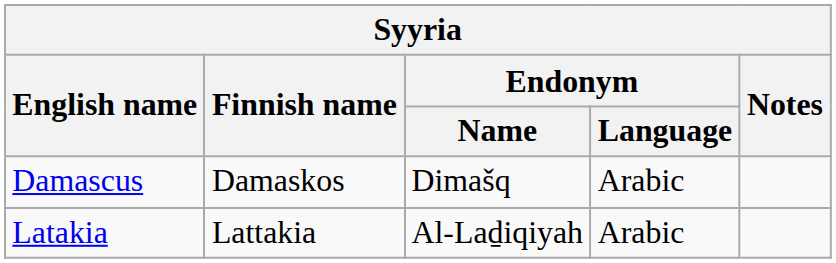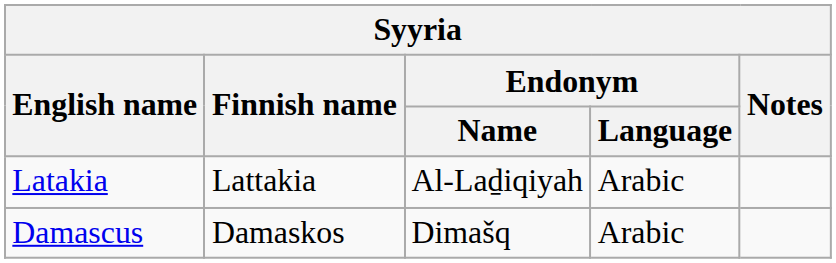rows swapped: (78, 181) <-> (60, 231)
